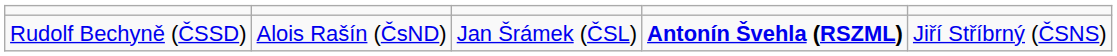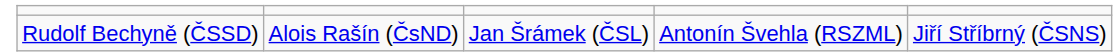(775, 32) bold -> (781, 32) normal
